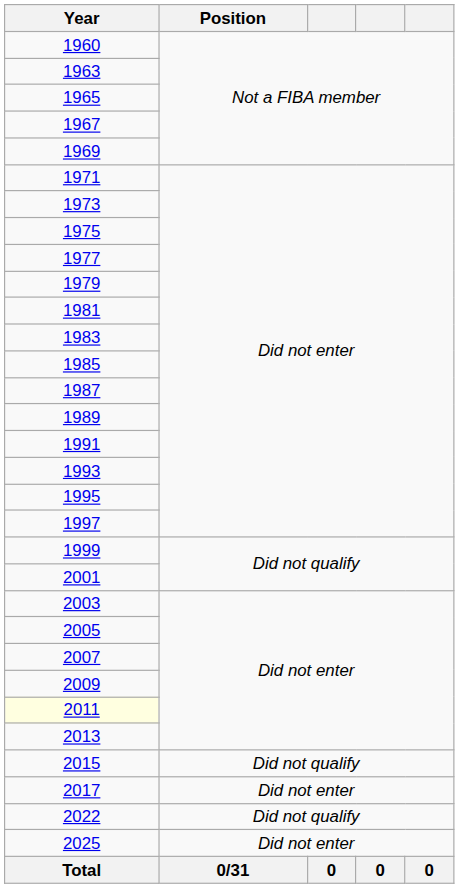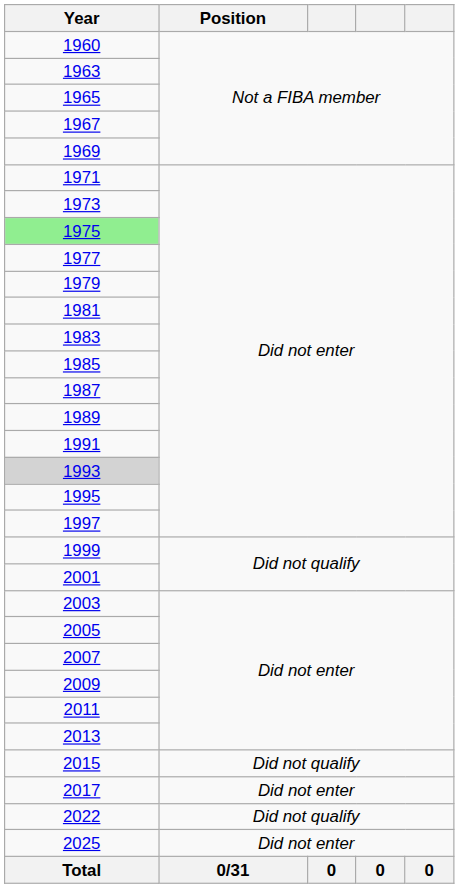(82, 231) no background -> (82, 231) lightgreen background
(82, 471) no background -> (82, 471) lightgrey background
(82, 710) lightyellow background -> (82, 710) no background
